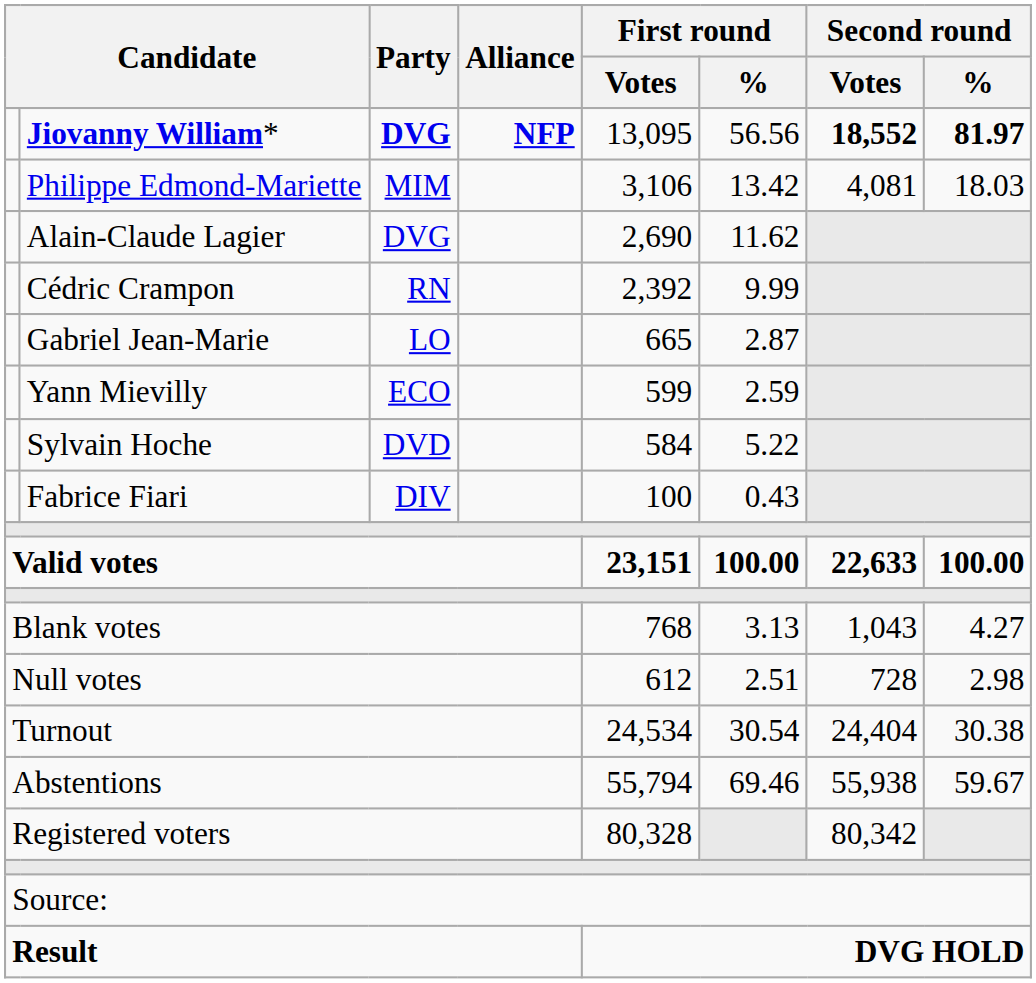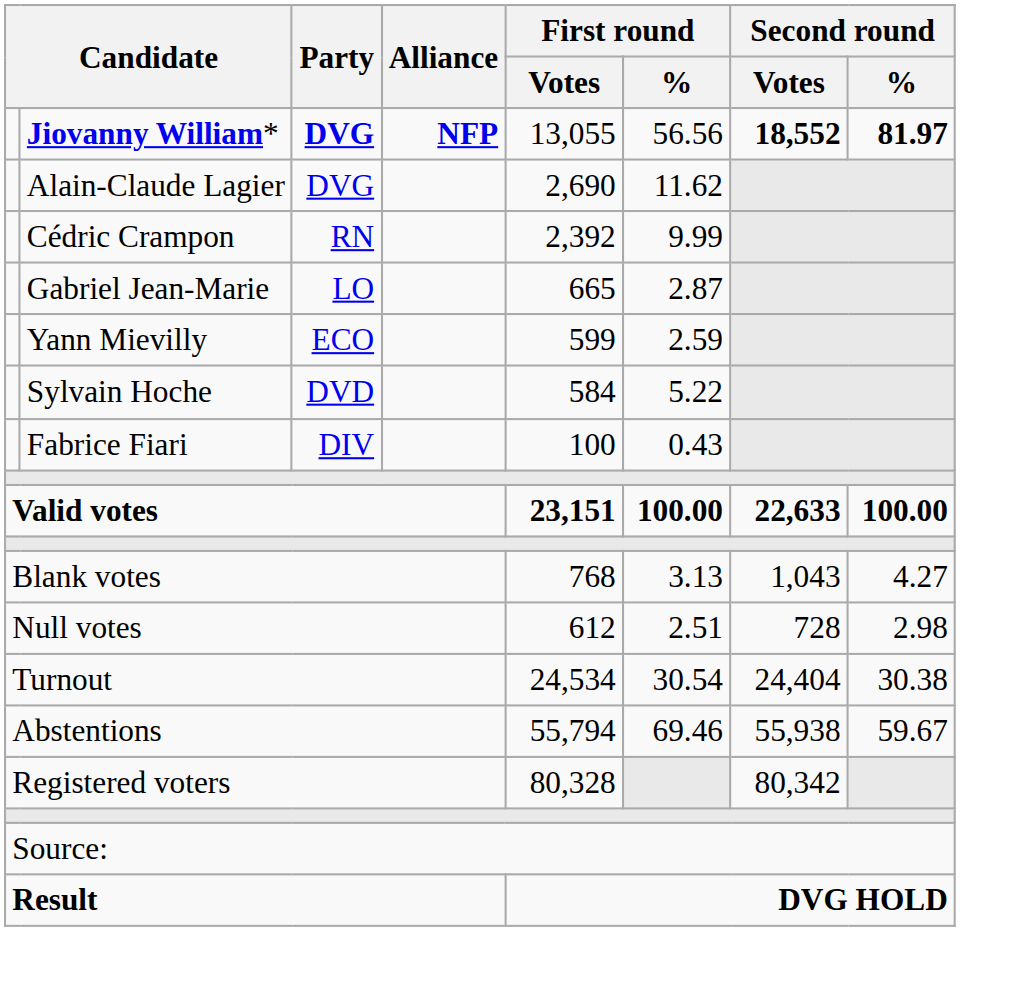(649, 133) 13,095 -> (573, 133) 13,055
- row: (194, 185)
